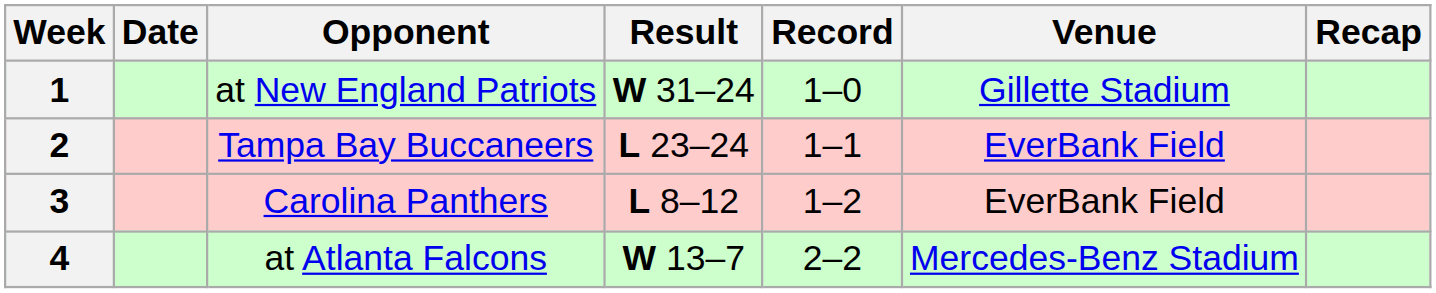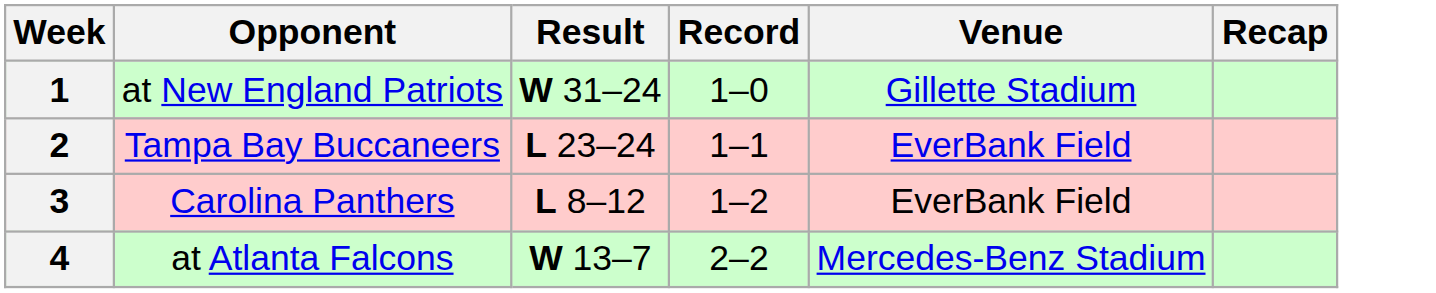- column: (160, 32)
